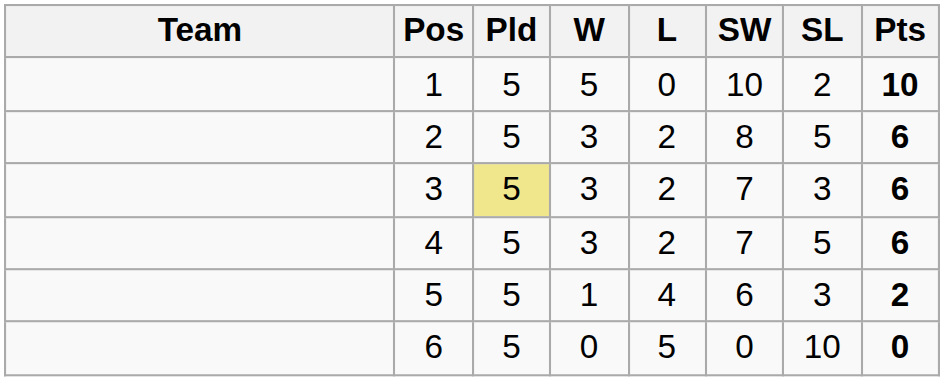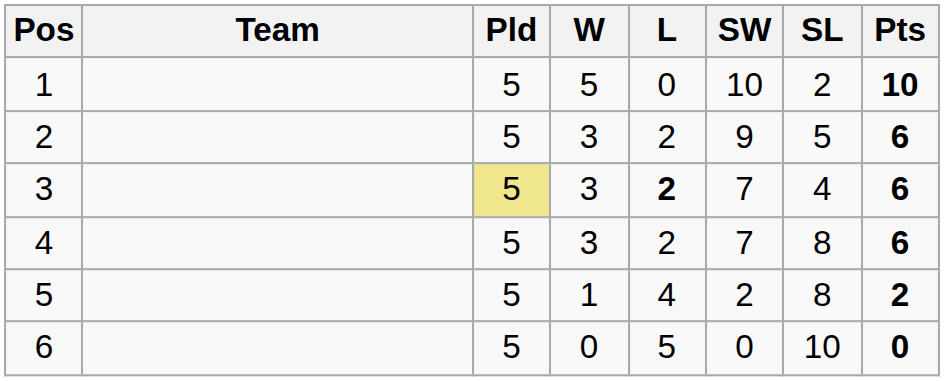columns swapped: (434, 30) <-> (200, 30)
(745, 136) 8 -> (745, 136) 9
(667, 189) normal -> (667, 189) bold
(822, 189) 3 -> (822, 189) 4
(822, 242) 5 -> (822, 242) 8
(745, 294) 6 -> (745, 294) 2
(822, 294) 3 -> (822, 294) 8
